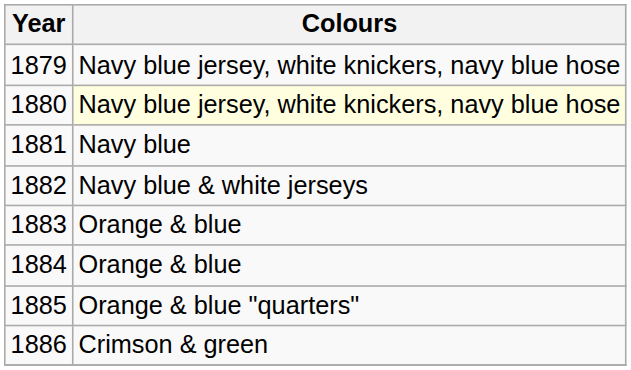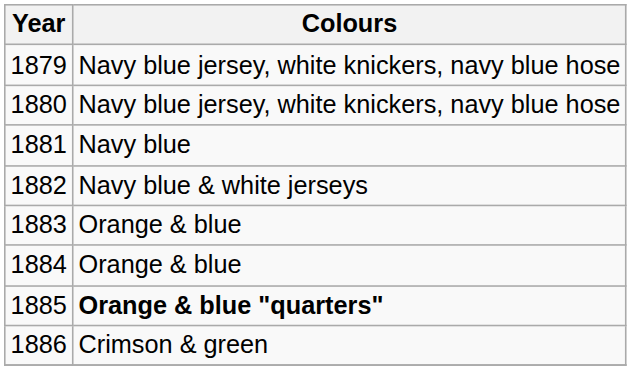(349, 104) lightyellow background -> (349, 104) no background
(219, 305) normal -> (231, 305) bold
